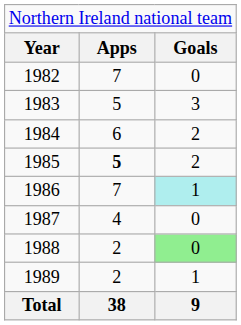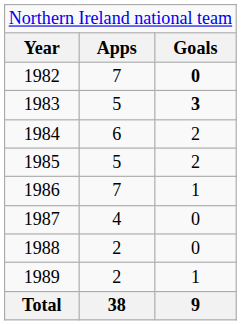(195, 76) normal -> (195, 76) bold
(195, 104) normal -> (195, 104) bold
(117, 162) bold -> (117, 162) normal
(195, 190) paleturquoise background -> (195, 190) no background
(195, 248) lightgreen background -> (195, 248) no background
